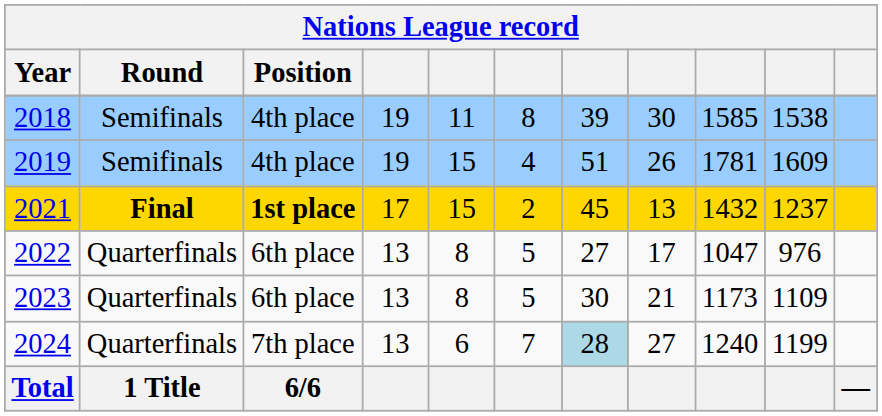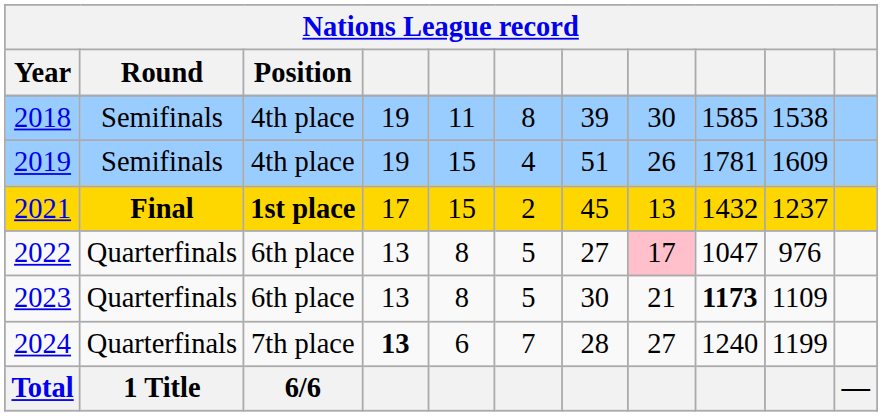(661, 252) no background -> (661, 252) pink background
(730, 298) normal -> (730, 298) bold
(395, 343) normal -> (395, 343) bold
(595, 343) lightblue background -> (595, 343) no background
